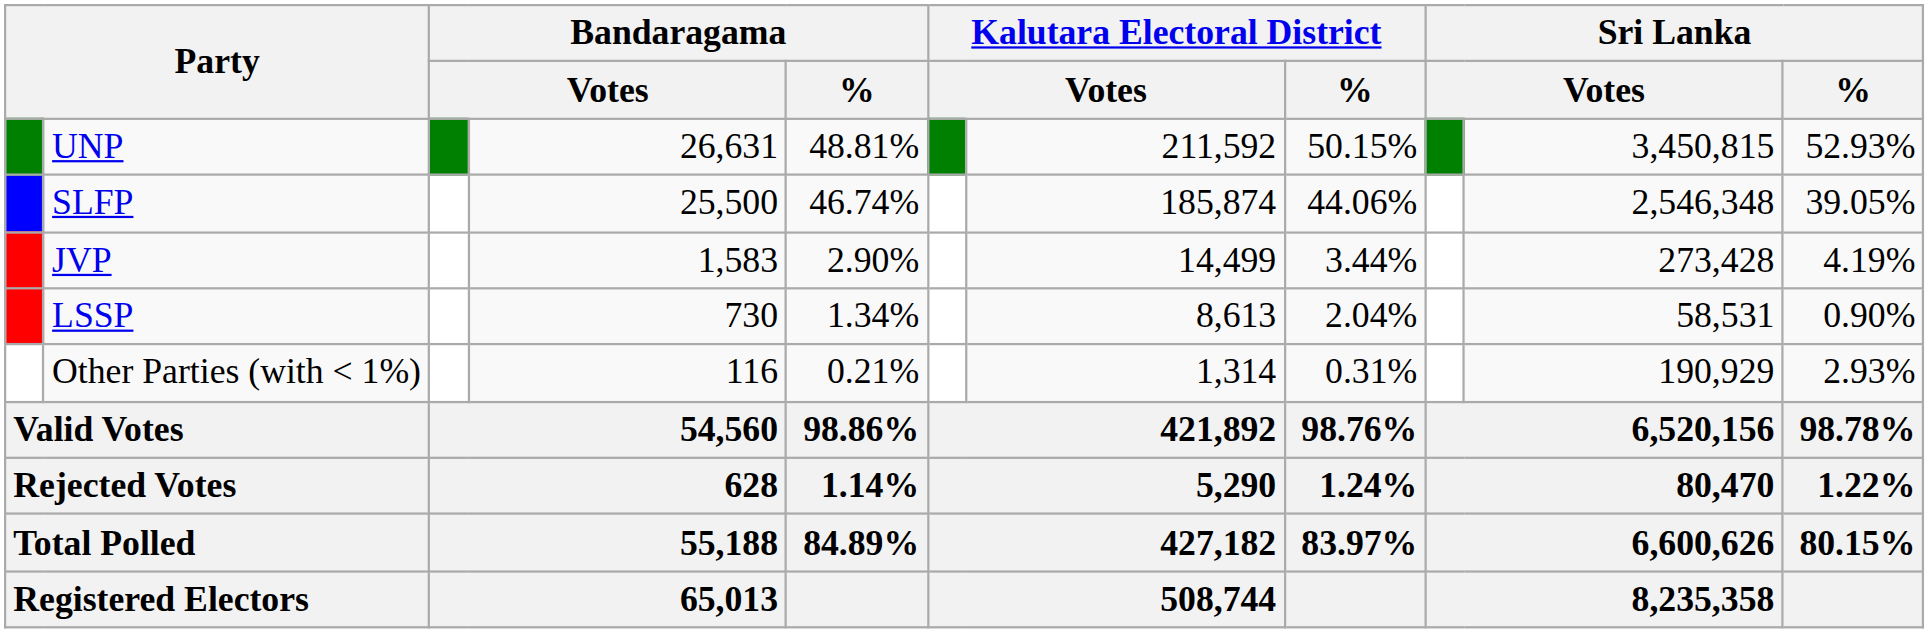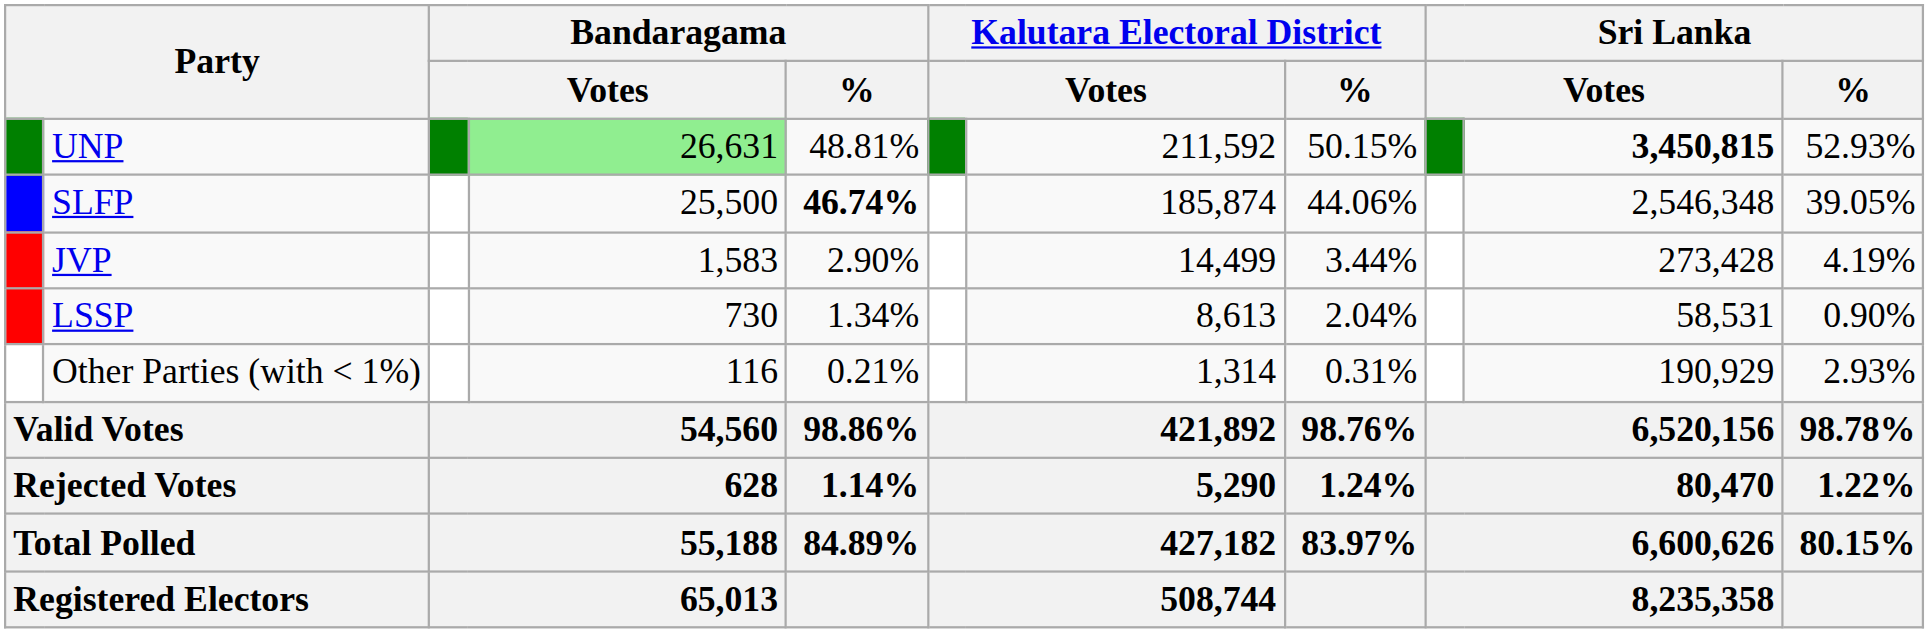(729, 145) no background -> (729, 145) lightgreen background
(1703, 145) normal -> (1703, 145) bold
(864, 202) normal -> (861, 202) bold
